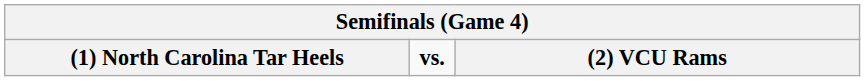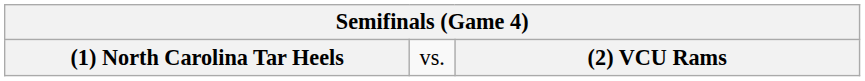(432, 57) bold -> (432, 57) normal
